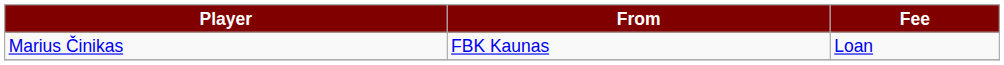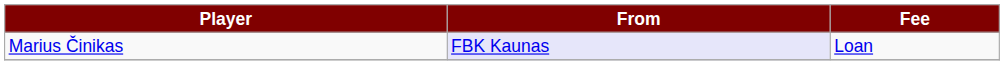(500, 46) no background -> (500, 46) lavender background
